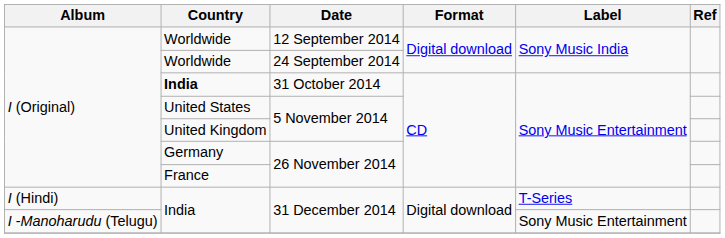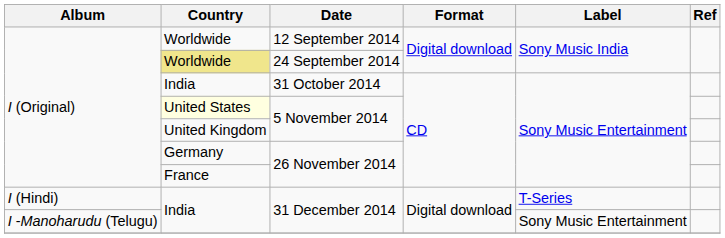(198, 61) no background -> (198, 61) khaki background
(181, 84) bold -> (180, 84) normal
(207, 107) no background -> (207, 107) lightyellow background
